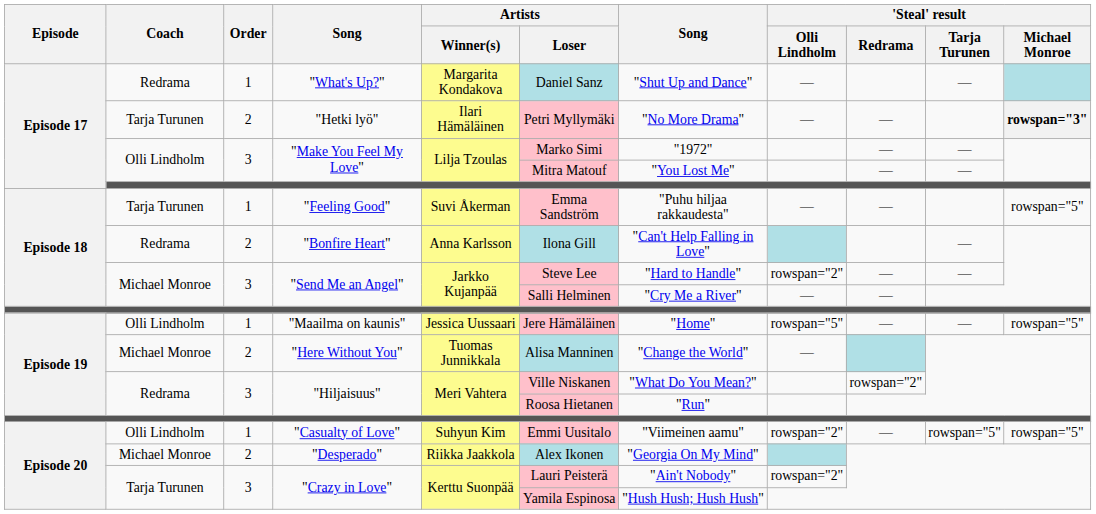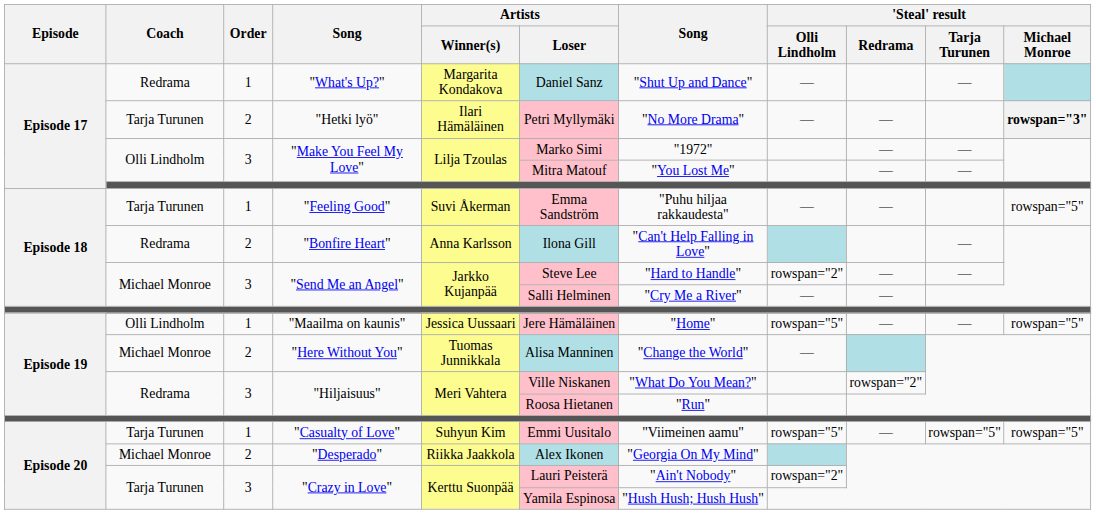(165, 432) Olli Lindholm -> (165, 432) Tarja Turunen
(807, 432) rowspan="2" -> (807, 432) rowspan="5"
